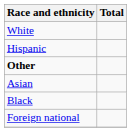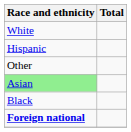(21, 65) bold -> (19, 65) normal
(20, 83) no background -> (20, 83) lightgreen background
(43, 118) normal -> (46, 118) bold
